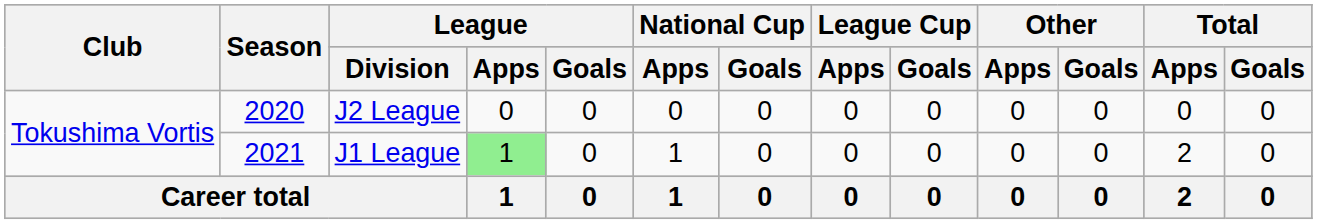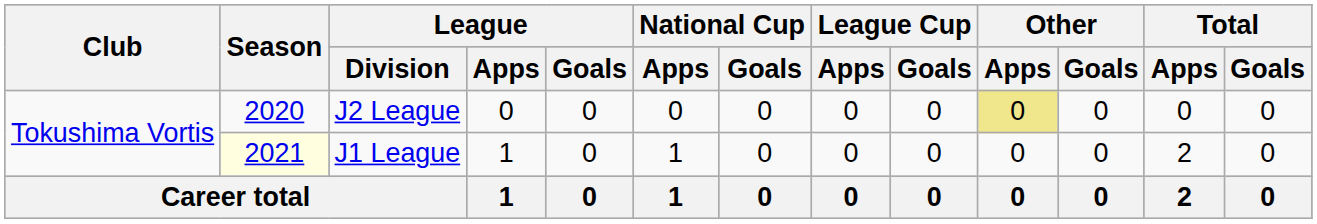(1018, 111) no background -> (1018, 111) khaki background
(274, 153) no background -> (274, 153) lightyellow background
(506, 153) lightgreen background -> (506, 153) no background
